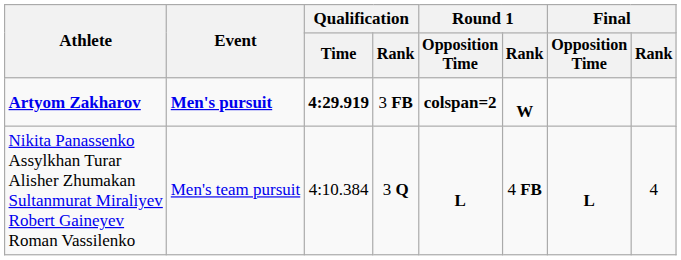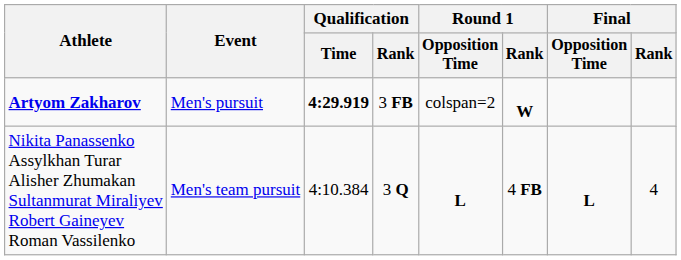(221, 102) bold -> (217, 102) normal
(460, 102) bold -> (460, 102) normal
